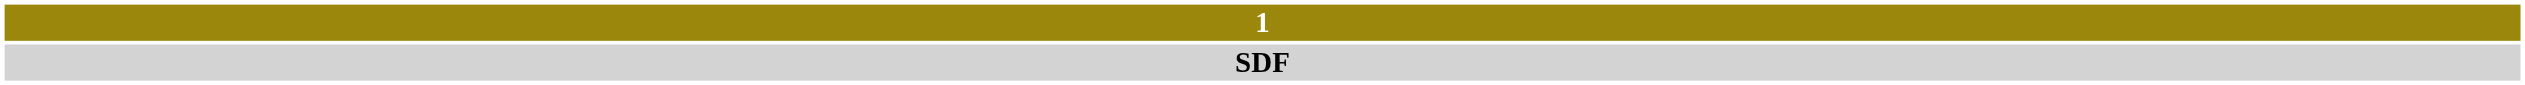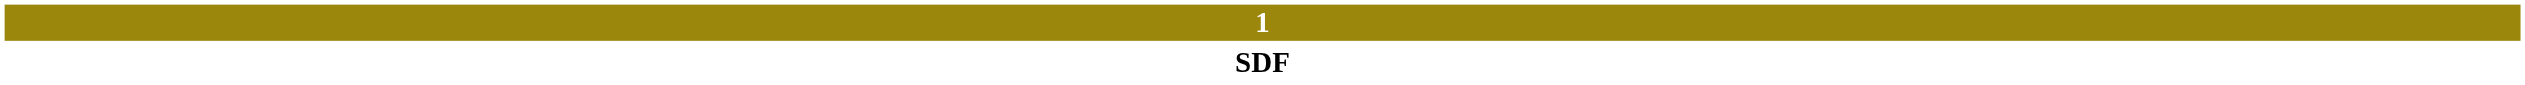(1262, 62) lightgrey background -> (1262, 62) no background
